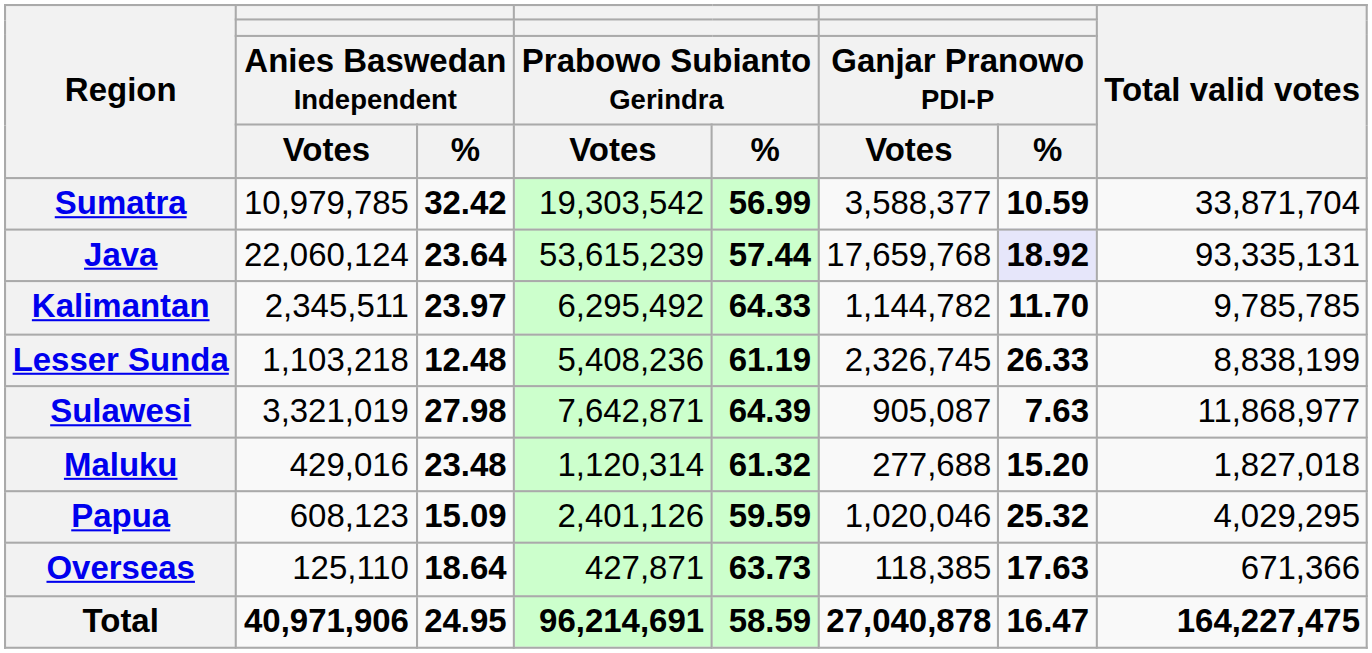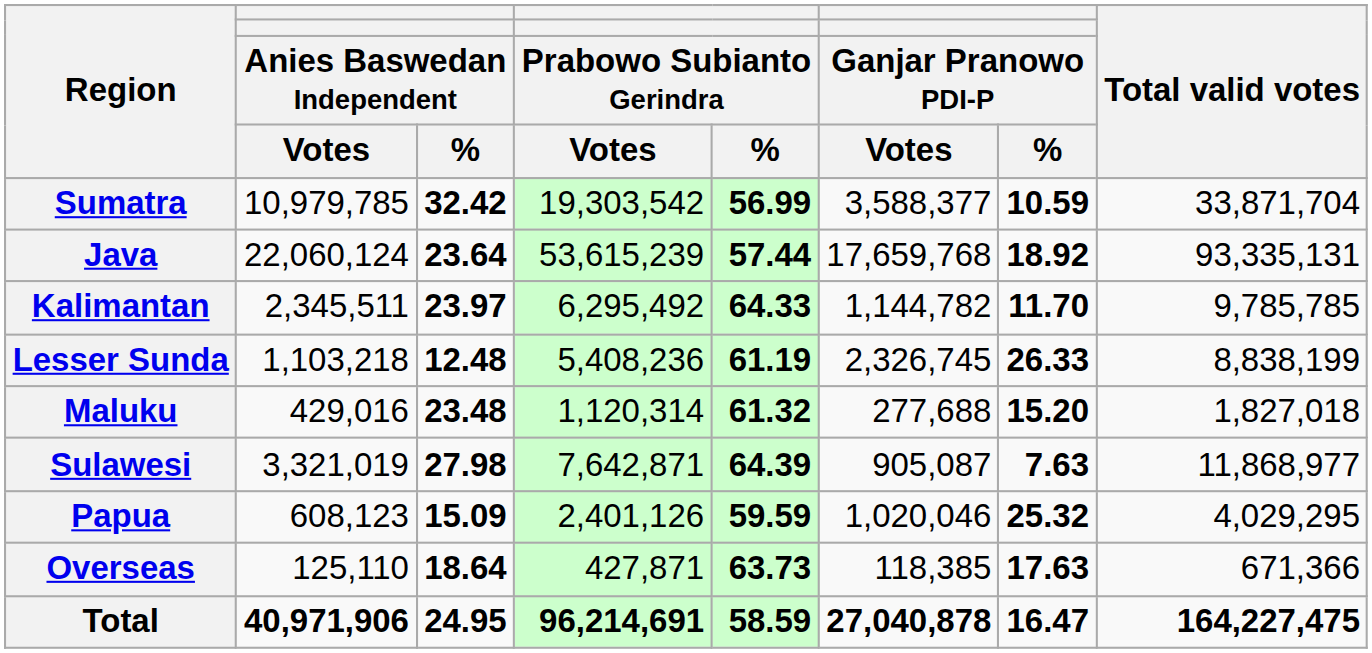(1048, 254) lavender background -> (1048, 254) no background
rows swapped: (121, 411) <-> (121, 464)
